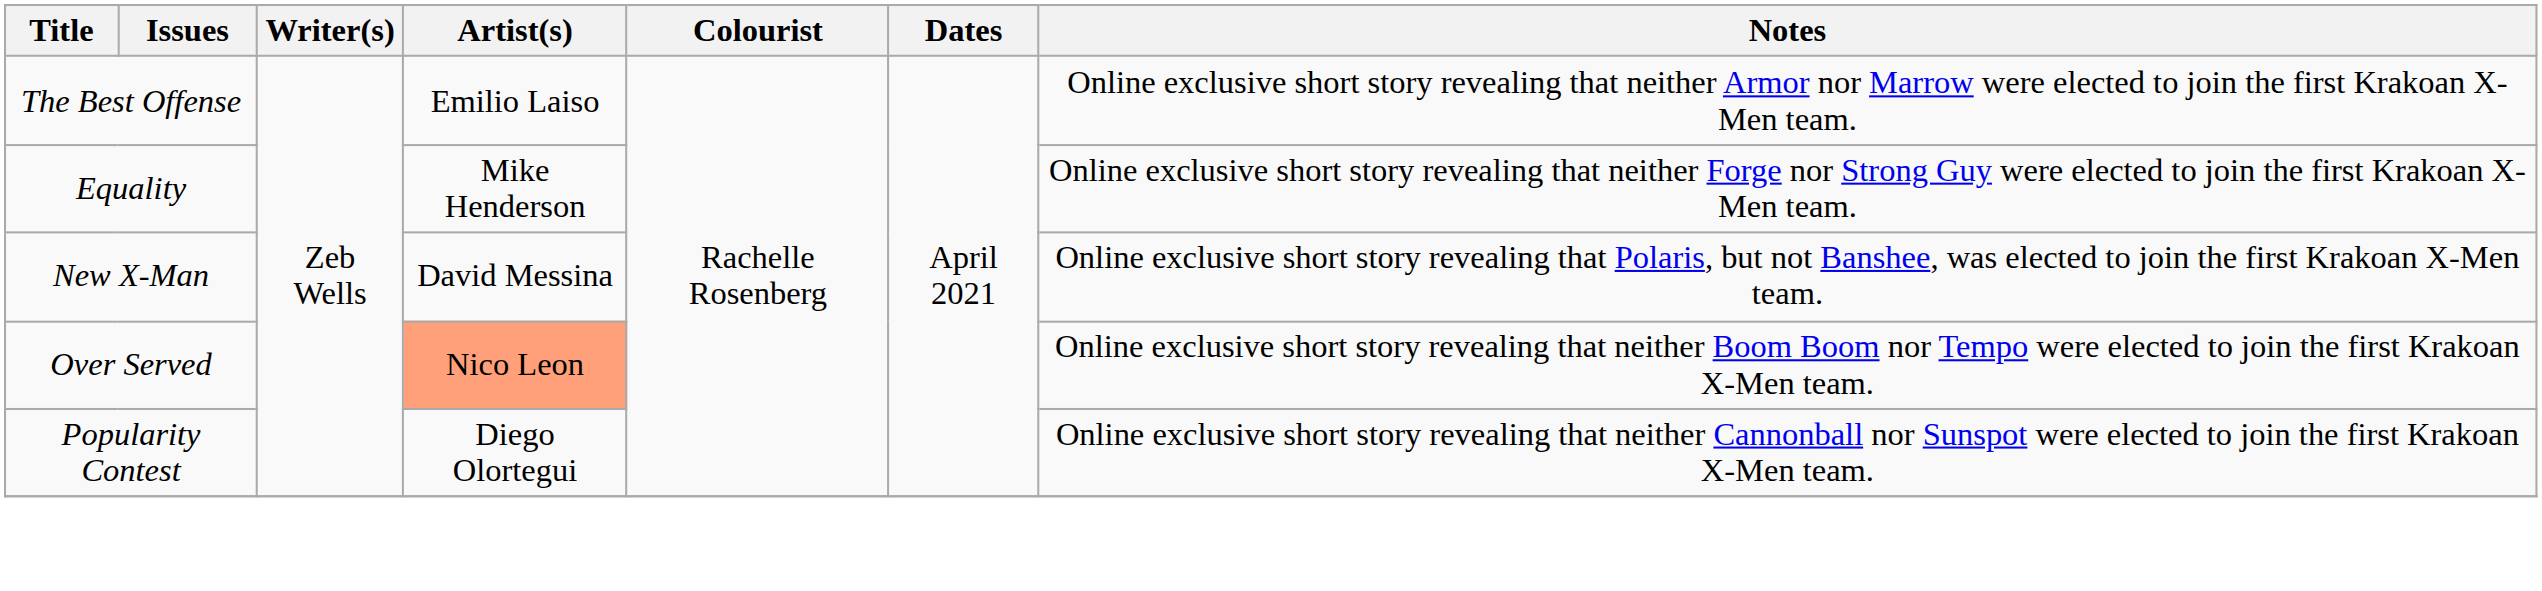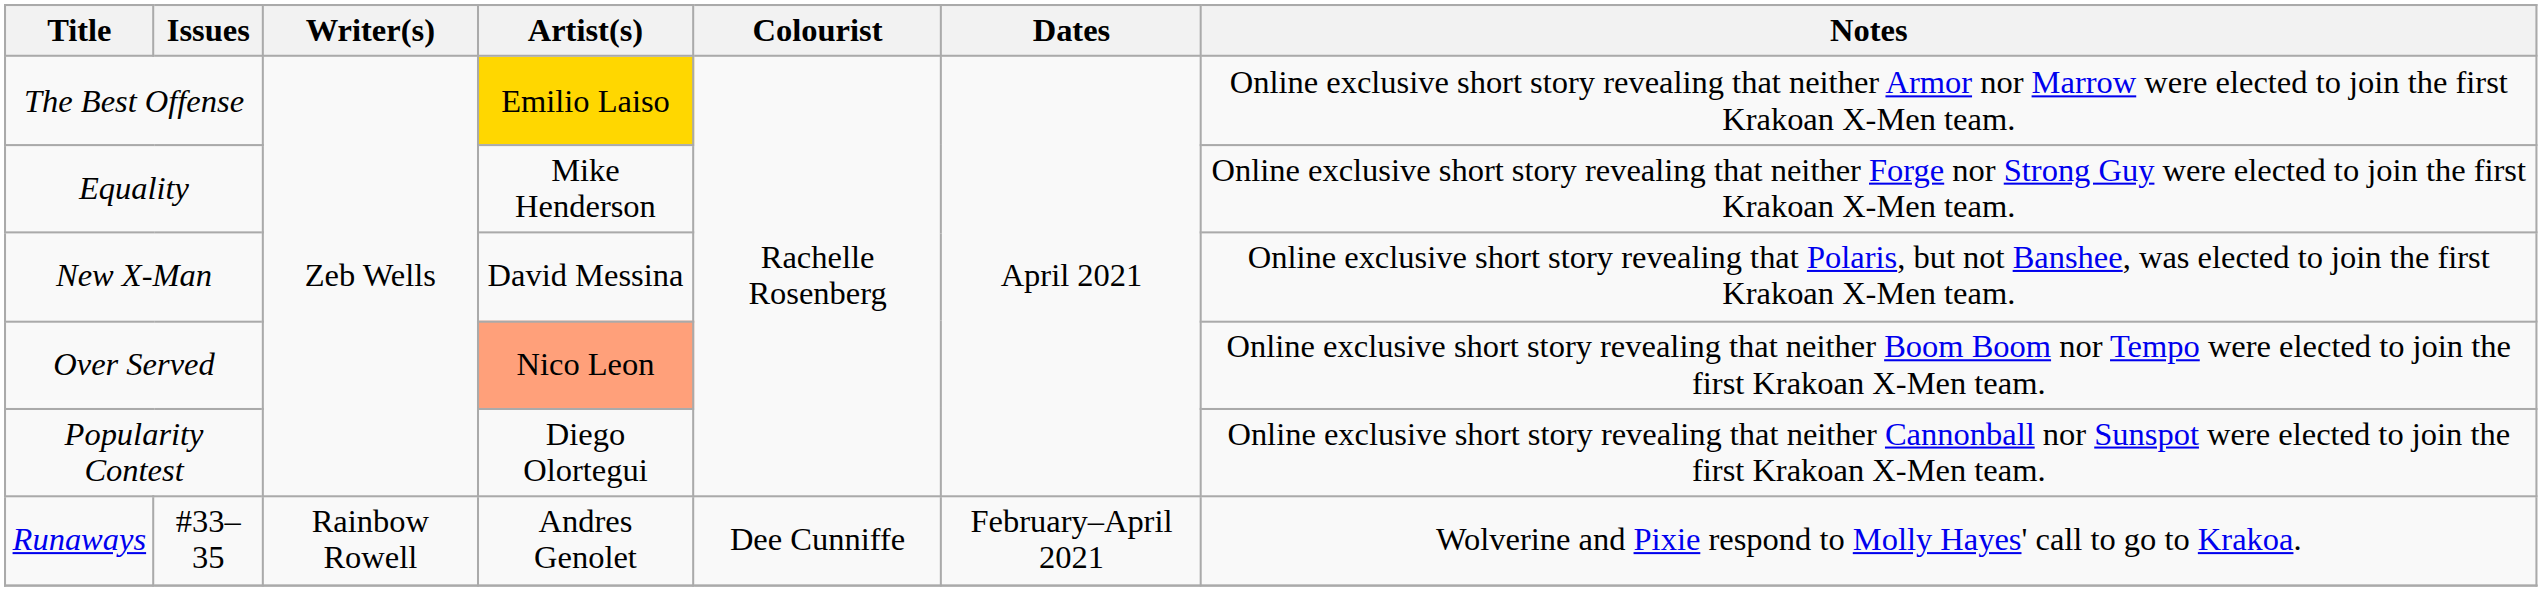(515, 100) no background -> (585, 100) gold background
+ row: (79, 540)
